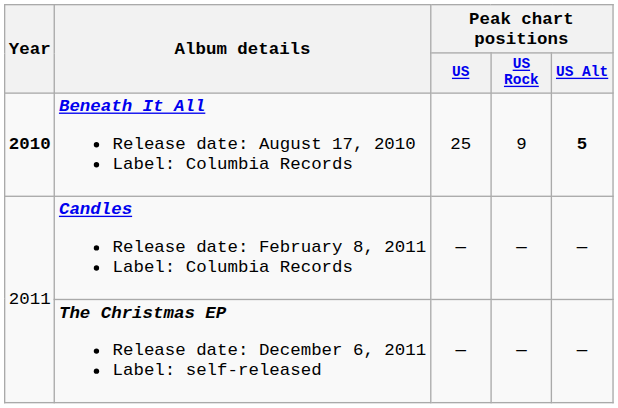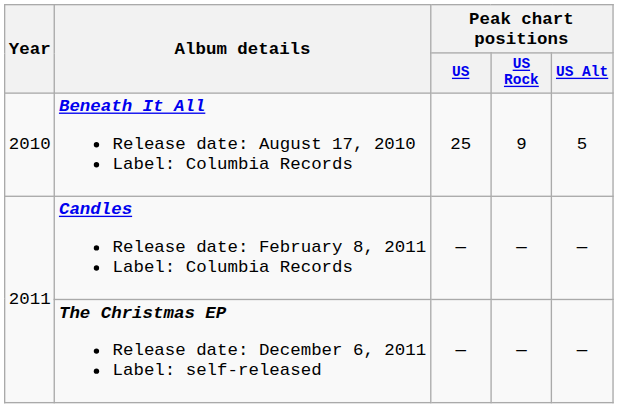(30, 144) bold -> (30, 144) normal
(582, 144) bold -> (582, 144) normal
